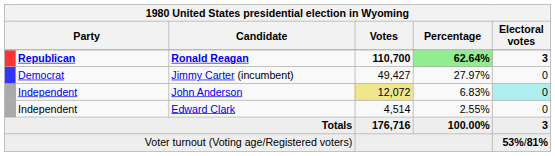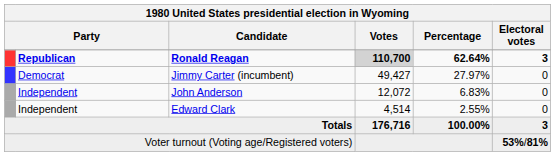(391, 59) no background -> (391, 59) lightgrey background
(472, 59) lightgreen background -> (472, 59) no background
(394, 92) khaki background -> (394, 92) no background
(545, 92) paleturquoise background -> (545, 92) no background
